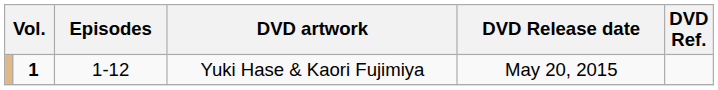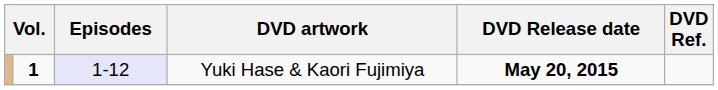(111, 69) no background -> (111, 69) lavender background
(561, 69) normal -> (561, 69) bold
